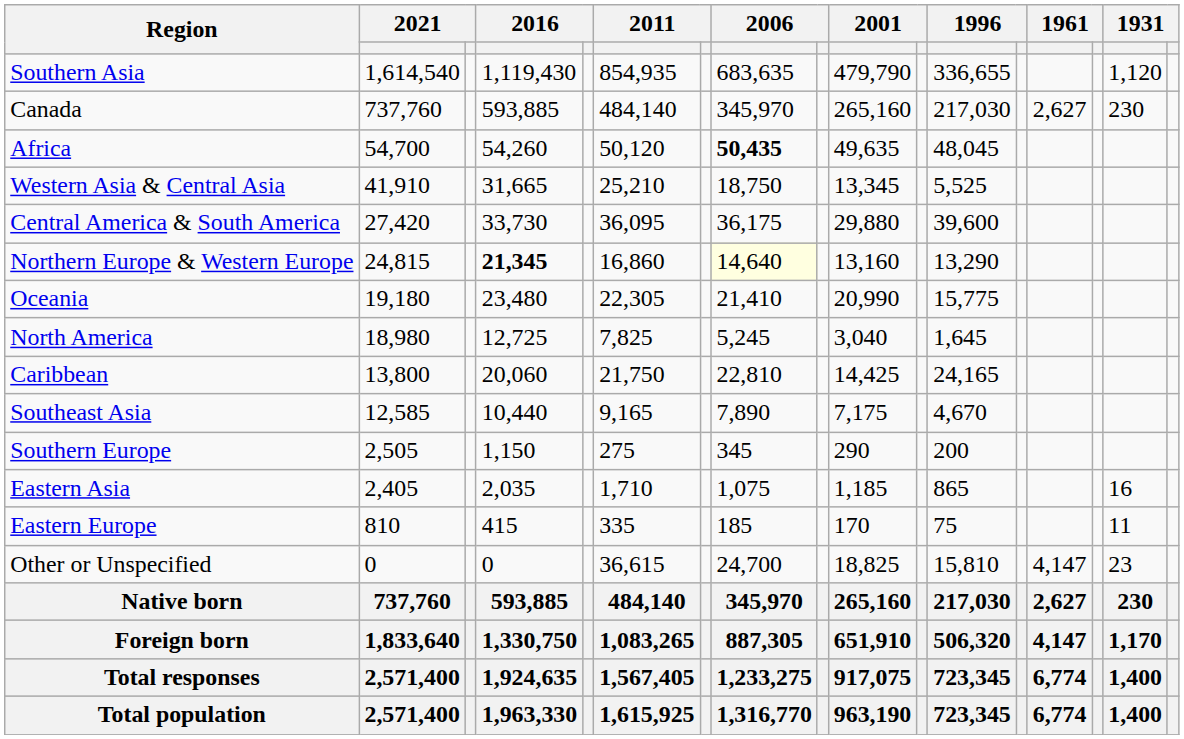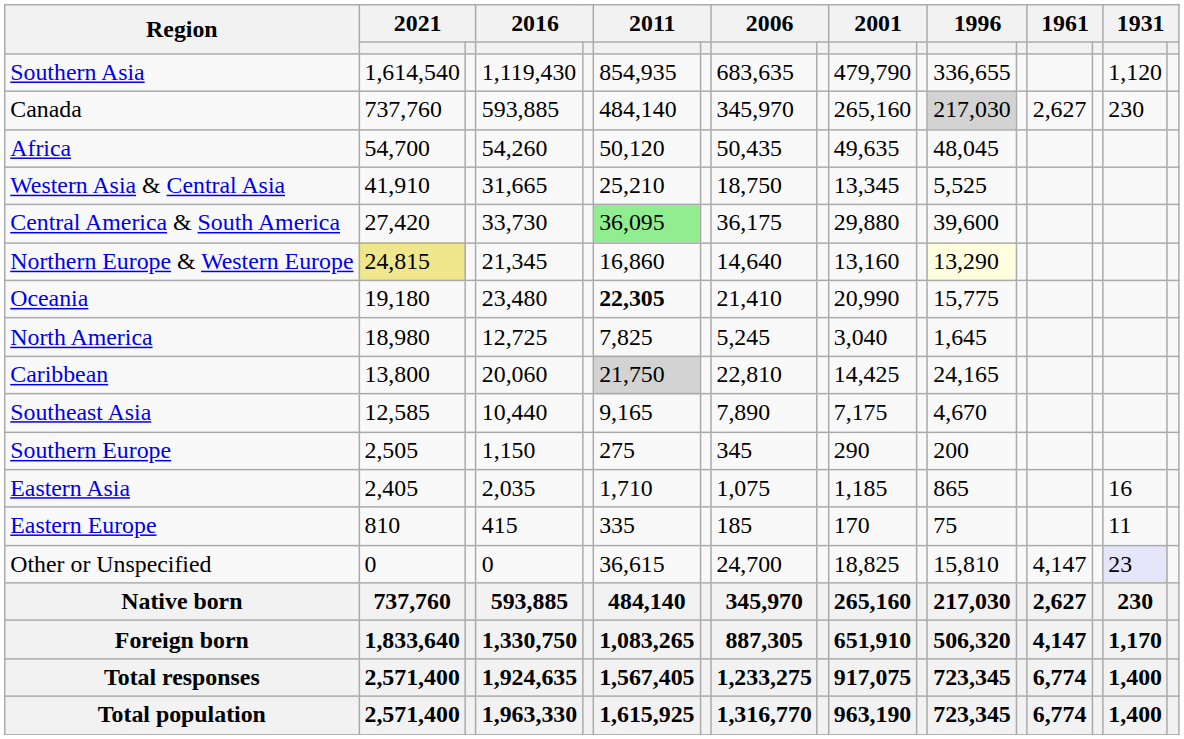(972, 110) no background -> (972, 110) lightgrey background
(749, 147) bold -> (749, 147) normal
(632, 223) no background -> (632, 223) lightgreen background
(397, 261) no background -> (397, 261) khaki background
(515, 261) bold -> (515, 261) normal
(749, 261) lightyellow background -> (749, 261) no background
(966, 261) no background -> (966, 261) lightyellow background
(632, 299) normal -> (632, 299) bold
(632, 374) no background -> (632, 374) lightgrey background
(1120, 563) no background -> (1120, 563) lavender background
